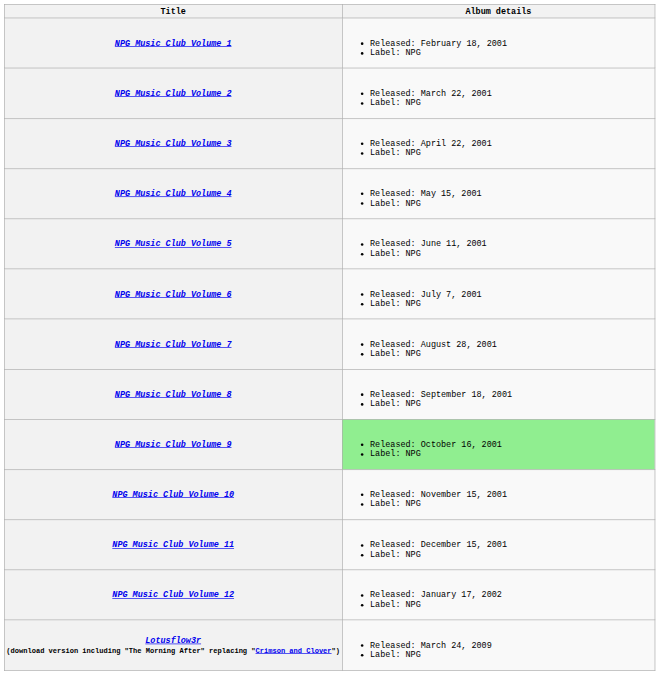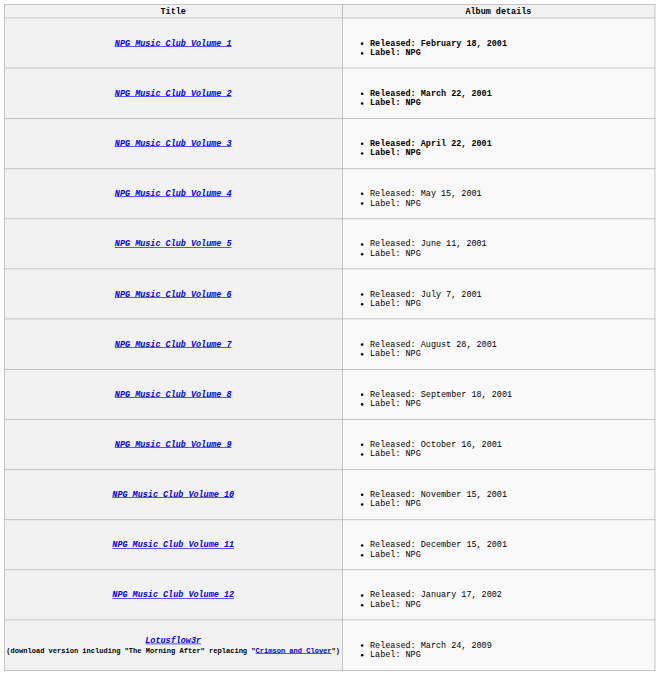(498, 48) normal -> (498, 48) bold
(498, 98) normal -> (498, 98) bold
(498, 148) normal -> (498, 148) bold
(498, 449) lightgreen background -> (498, 449) no background
